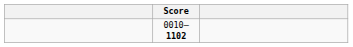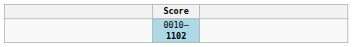(176, 30) no background -> (176, 30) lightblue background
